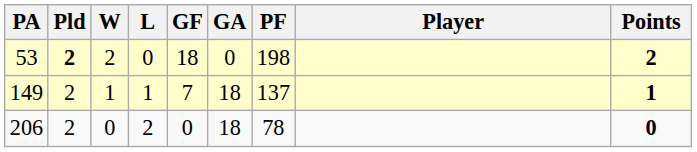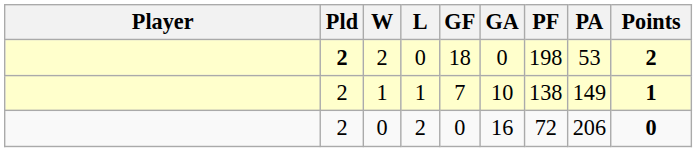columns swapped: (453, 22) <-> (26, 22)
(230, 92) 18 -> (502, 92) 10
(273, 92) 137 -> (546, 92) 138
(230, 127) 18 -> (502, 127) 16
(273, 127) 78 -> (546, 127) 72
